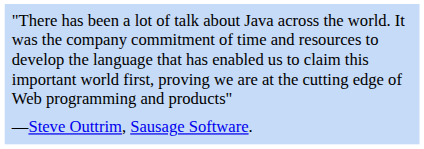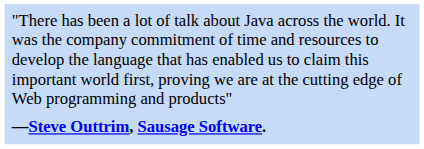(132, 127) normal -> (139, 127) bold
